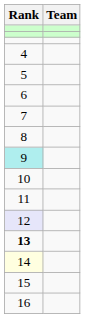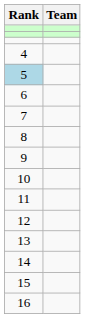(24, 74) no background -> (24, 74) lightblue background
(24, 157) paleturquoise background -> (24, 157) no background
(24, 220) lavender background -> (24, 220) no background
(24, 241) bold -> (24, 241) normal
(24, 261) lightyellow background -> (24, 261) no background
